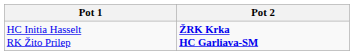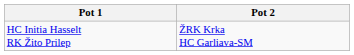(219, 36) bold -> (216, 36) normal
